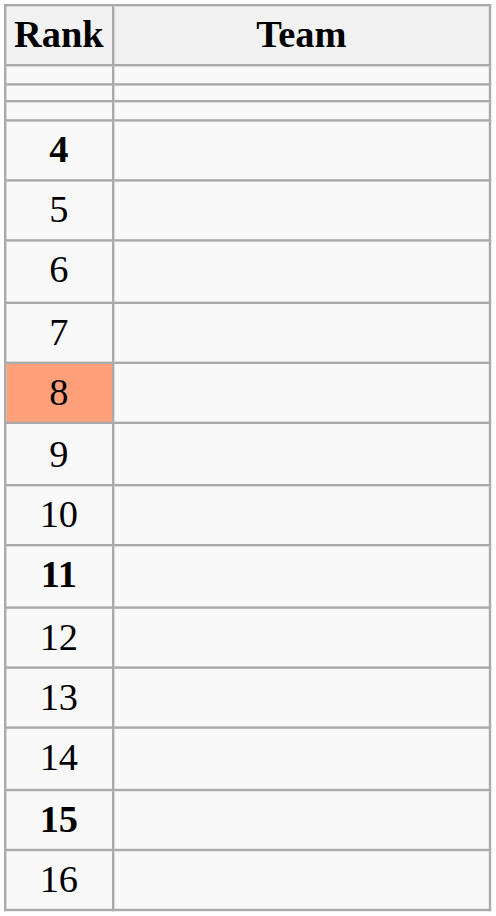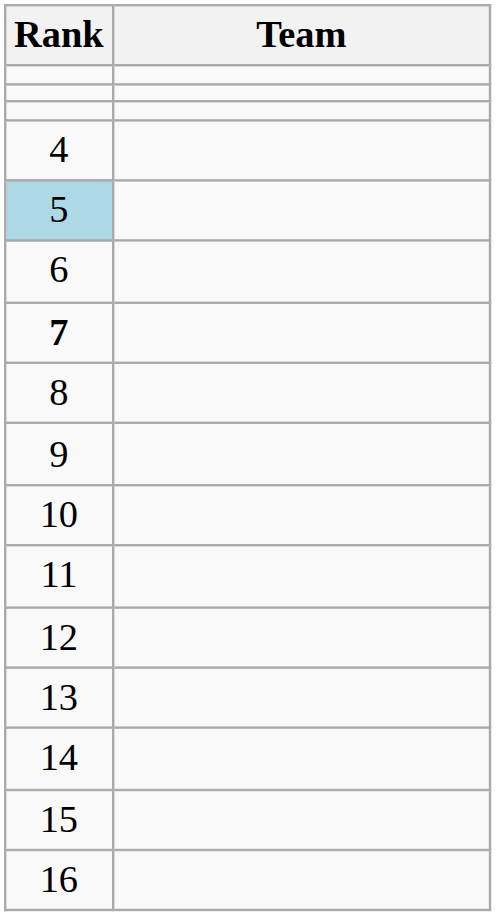(59, 148) bold -> (59, 148) normal
(59, 209) no background -> (59, 209) lightblue background
(59, 331) normal -> (59, 331) bold
(59, 392) lightsalmon background -> (59, 392) no background
(59, 575) bold -> (59, 575) normal
(59, 818) bold -> (59, 818) normal
